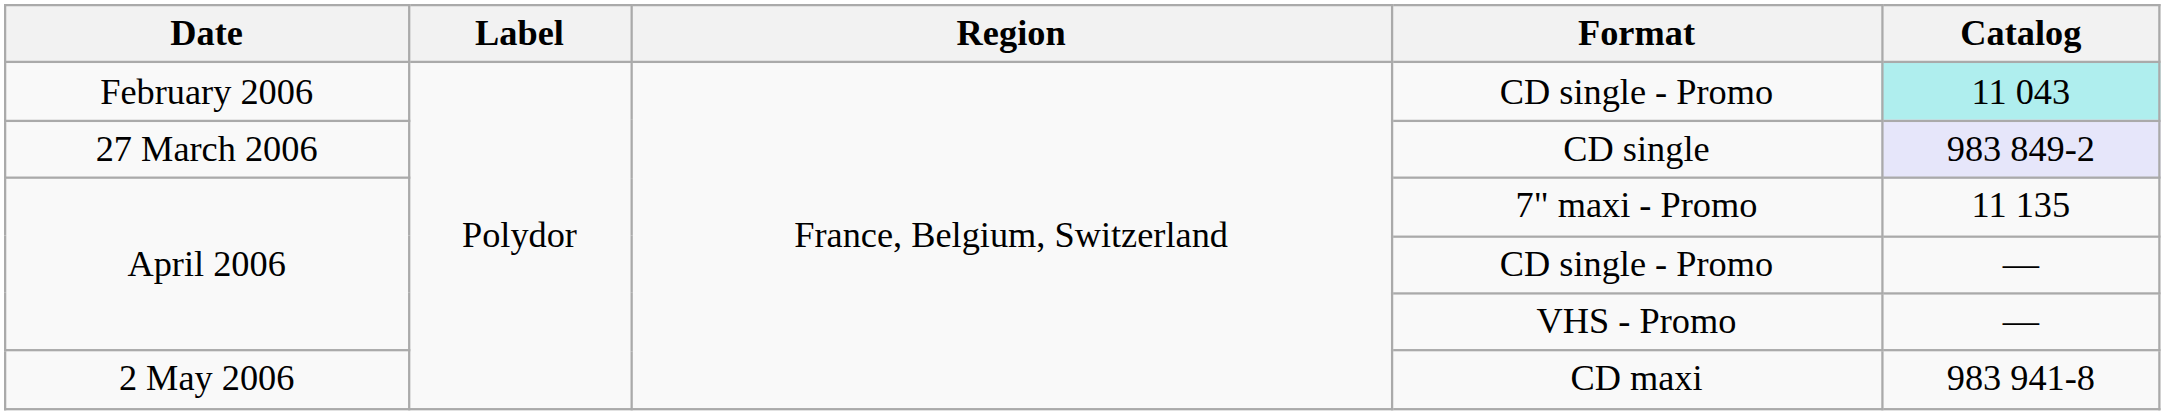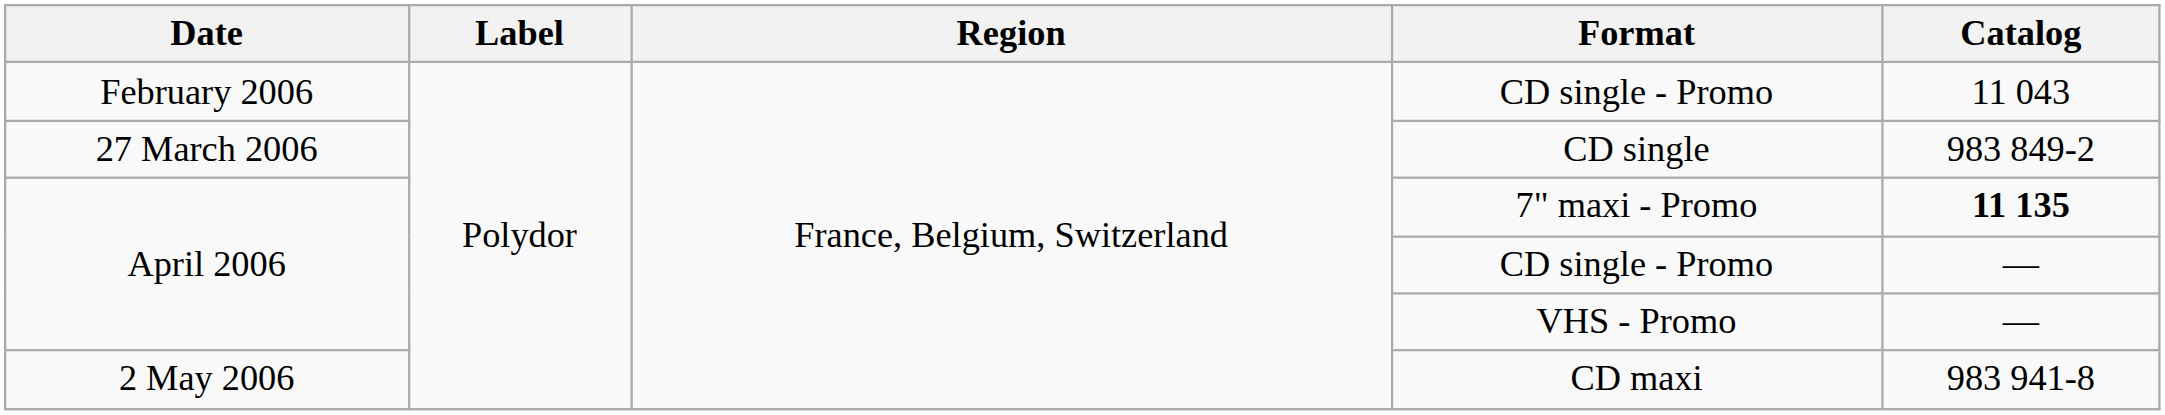(2021, 90) paleturquoise background -> (2021, 90) no background
(2021, 148) lavender background -> (2021, 148) no background
(2021, 206) normal -> (2021, 206) bold
